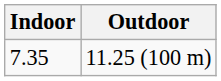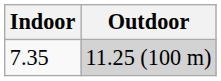(148, 57) no background -> (148, 57) lightgrey background
